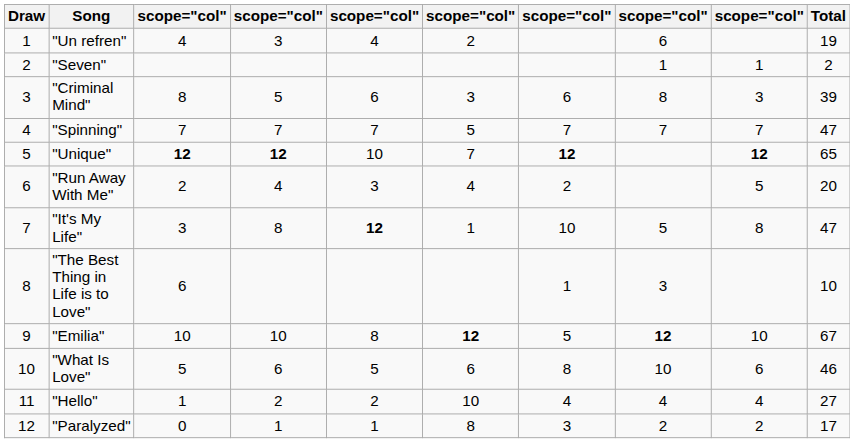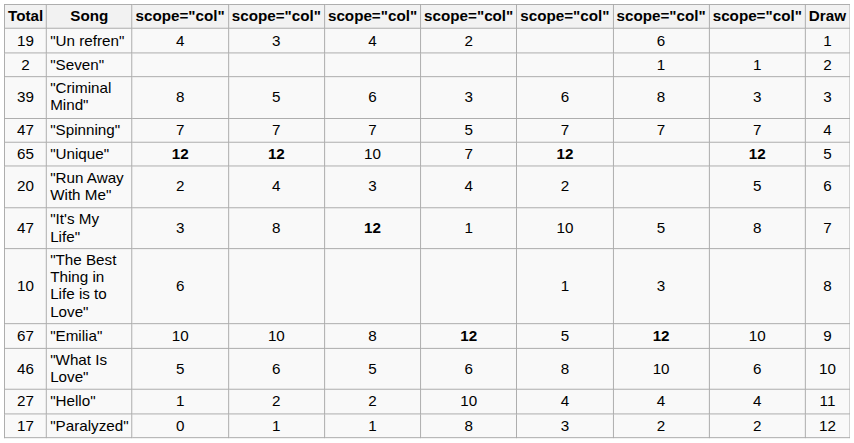columns swapped: (27, 16) <-> (828, 16)
